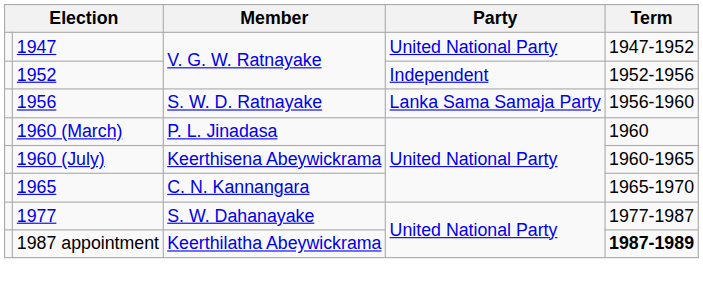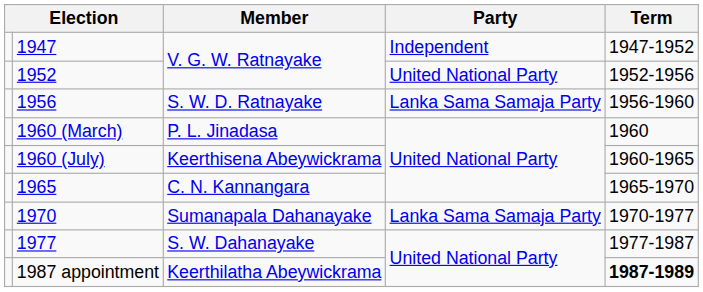(474, 46) United National Party -> (439, 46) Independent
(439, 74) Independent -> (474, 74) United National Party
+ row: (37, 215)
